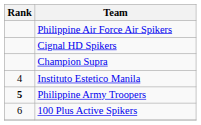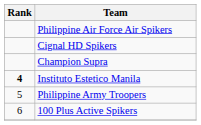(20, 78) normal -> (20, 78) bold
(20, 95) bold -> (20, 95) normal
